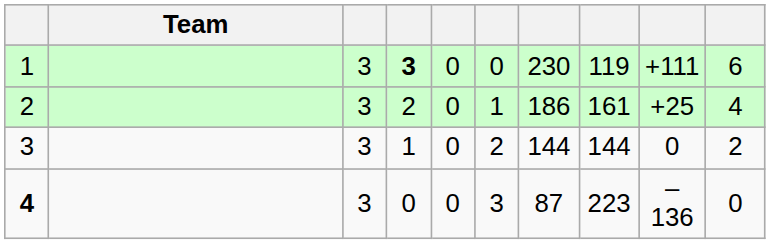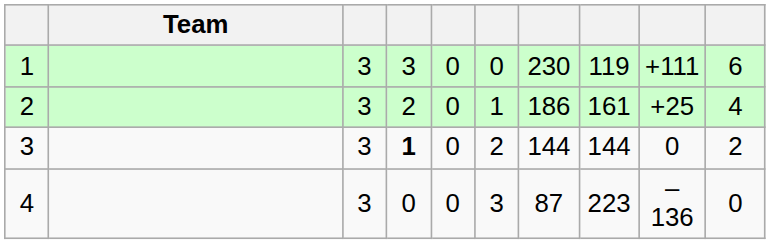(409, 65) bold -> (409, 65) normal
(409, 147) normal -> (409, 147) bold
(27, 202) bold -> (27, 202) normal
